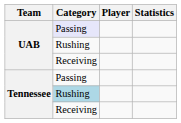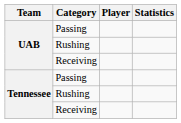(71, 29) lavender background -> (71, 29) no background
(72, 94) lightblue background -> (72, 94) no background
